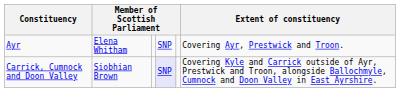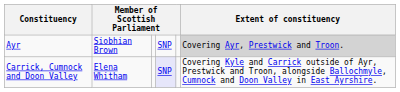(111, 46) Elena Whitham -> (113, 46) Siobhian Brown
(263, 46) no background -> (263, 46) lightgrey background
(113, 72) Siobhian Brown -> (111, 72) Elena Whitham
